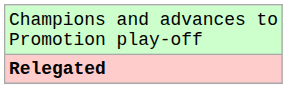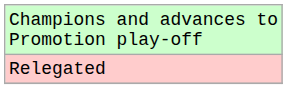(57, 69) bold -> (57, 69) normal
